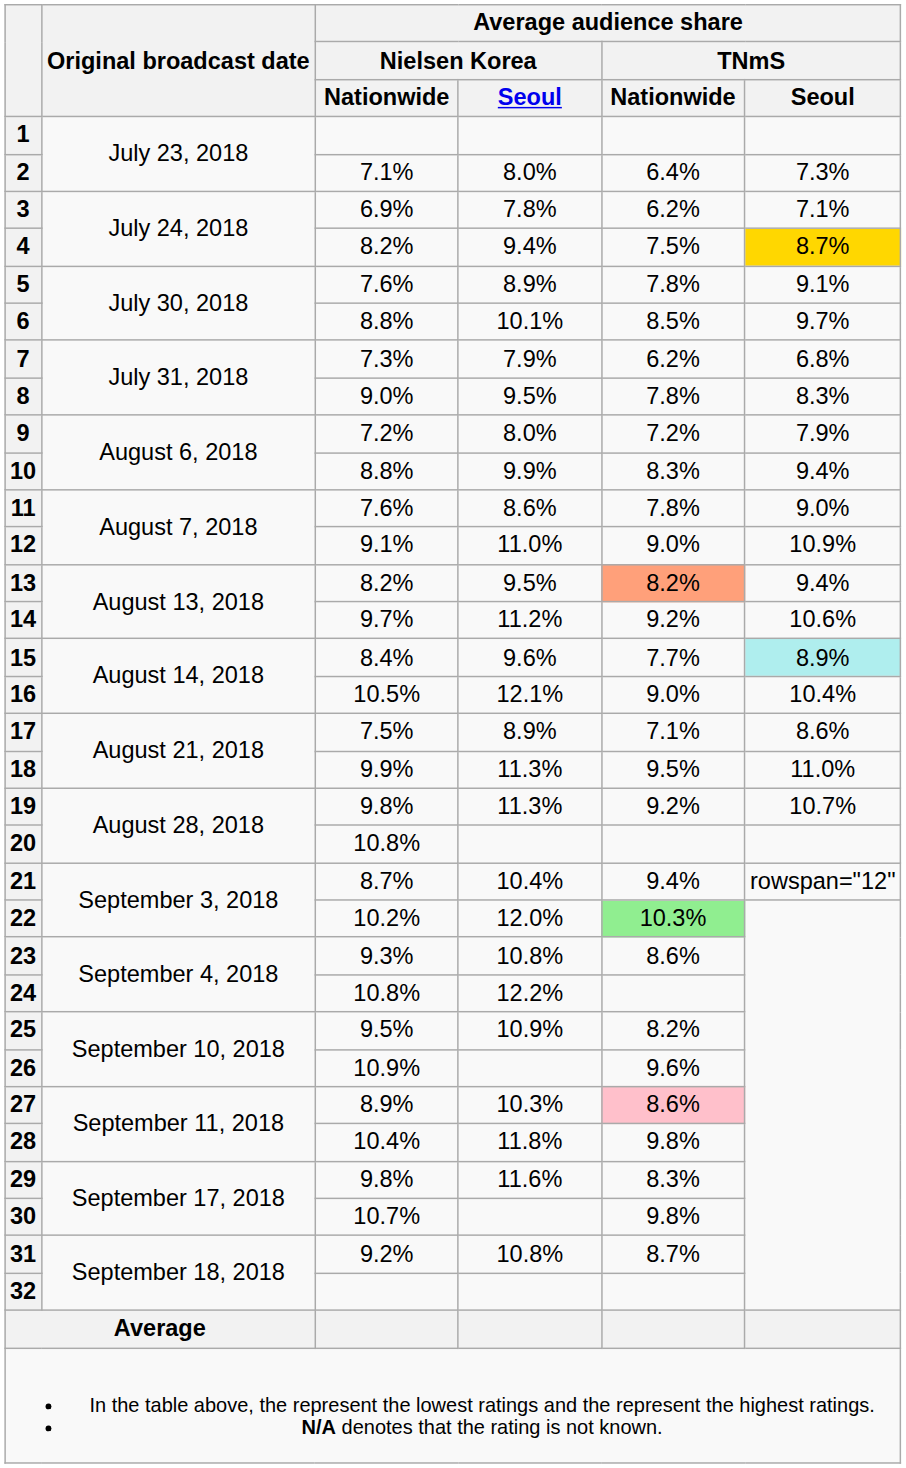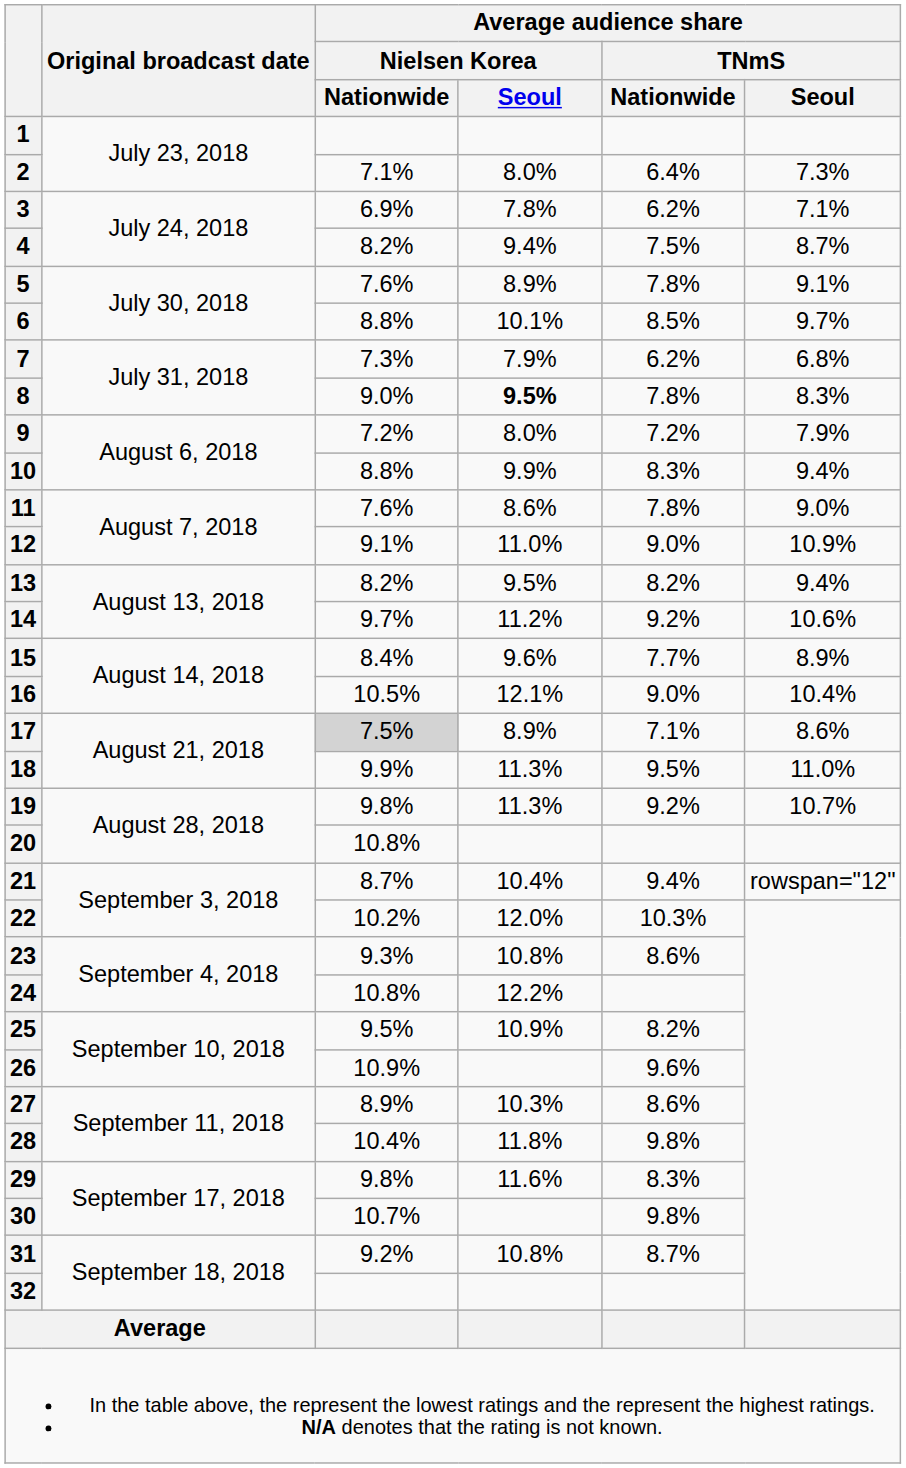(823, 246) gold background -> (823, 246) no background
(530, 396) normal -> (530, 396) bold
(673, 582) lightsalmon background -> (673, 582) no background
(823, 657) paleturquoise background -> (823, 657) no background
(387, 731) no background -> (387, 731) lightgrey background
(673, 918) lightgreen background -> (673, 918) no background
(673, 1104) pink background -> (673, 1104) no background
